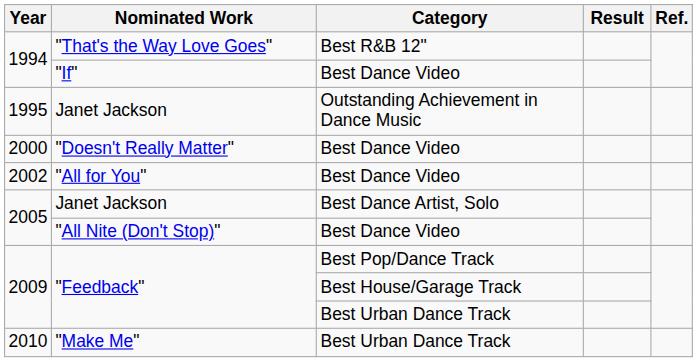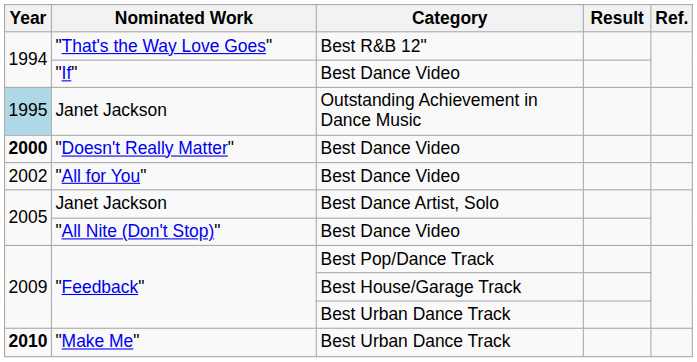(28, 111) no background -> (28, 111) lightblue background
(28, 148) normal -> (28, 148) bold
(28, 342) normal -> (28, 342) bold
